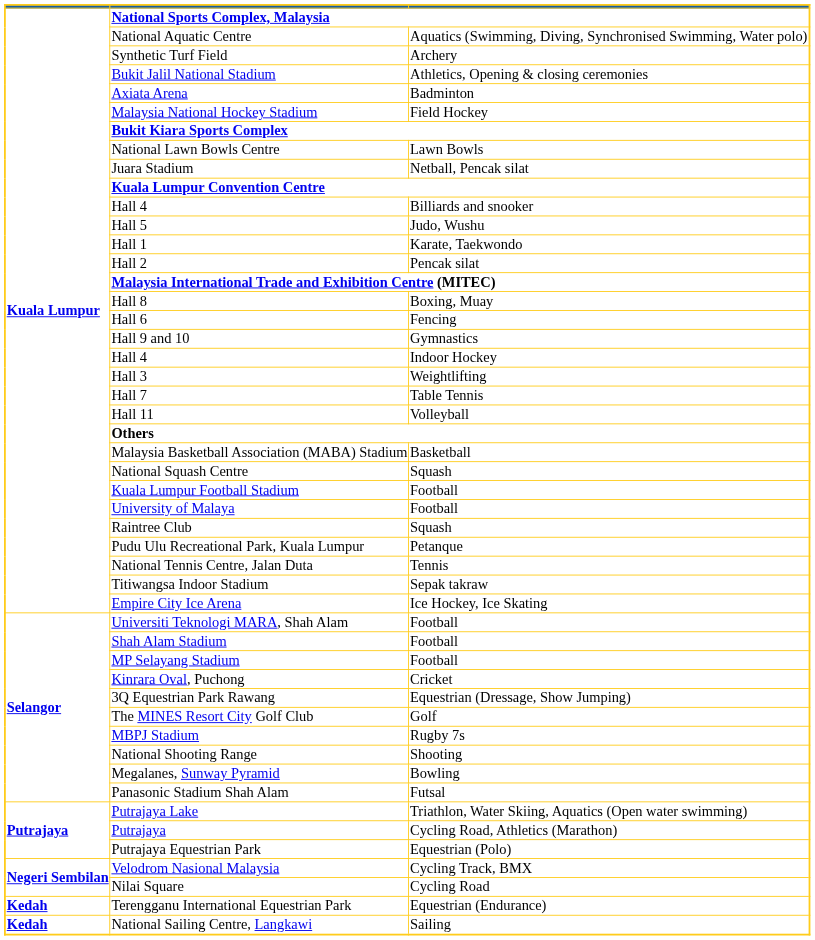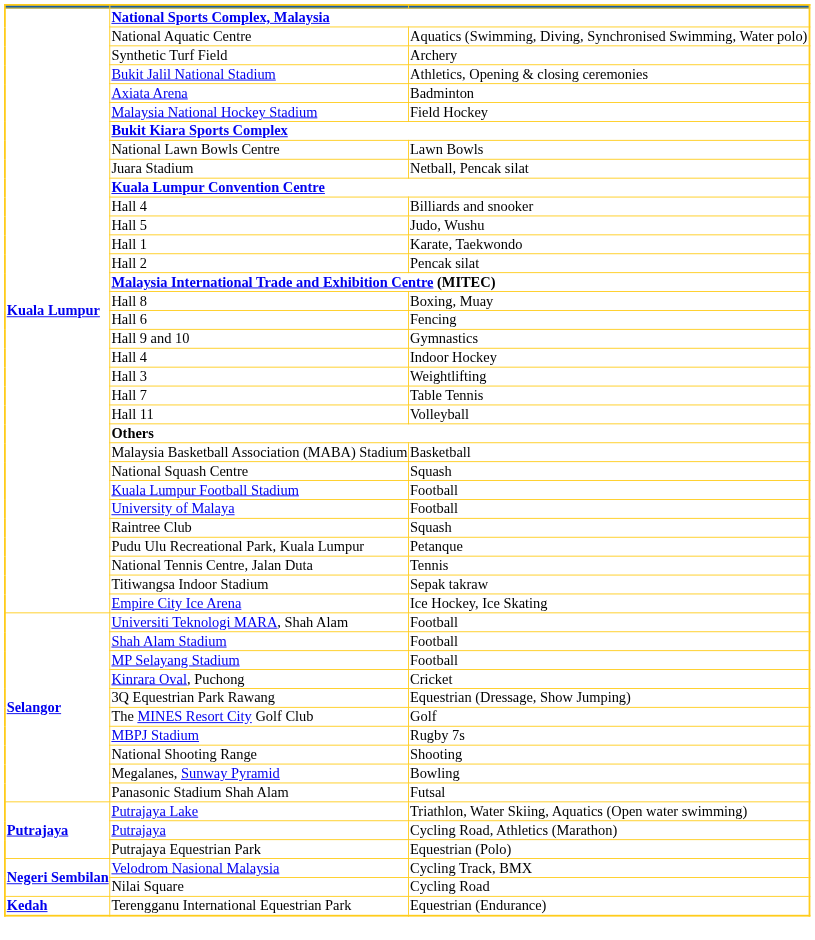- row: (212, 924)
